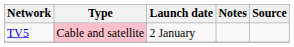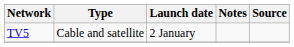(100, 32) pink background -> (100, 32) no background
